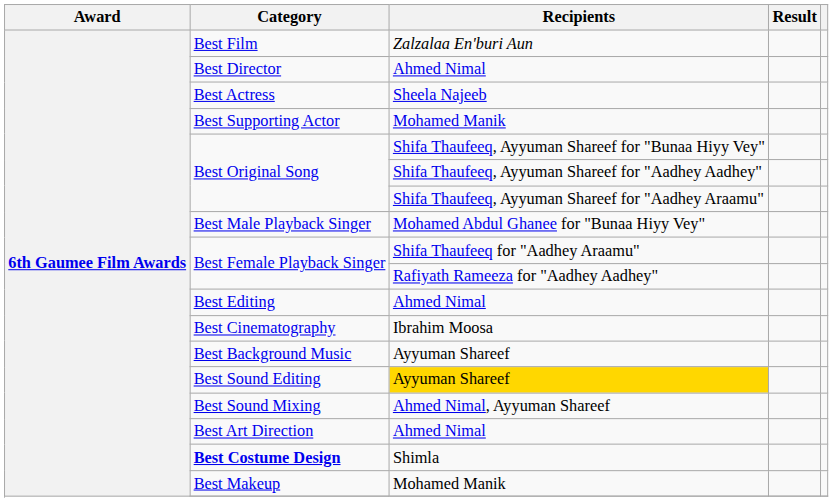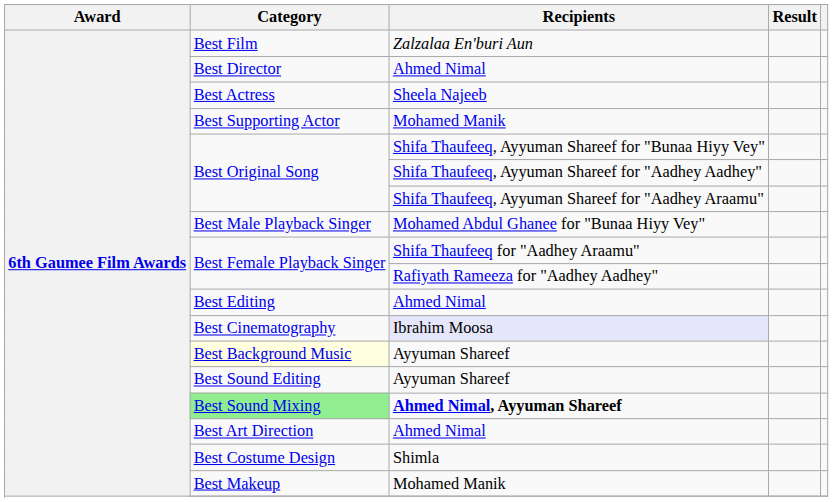(443, 328) no background -> (443, 328) lavender background
(273, 353) no background -> (273, 353) lightyellow background
(451, 379) gold background -> (451, 379) no background
(257, 405) no background -> (257, 405) lightgreen background
(501, 405) normal -> (507, 405) bold
(267, 457) bold -> (264, 457) normal
